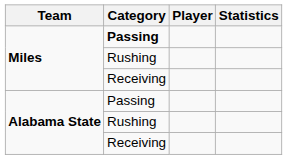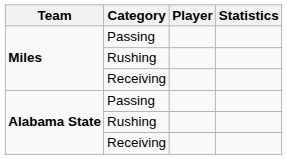(133, 36) bold -> (131, 36) normal
